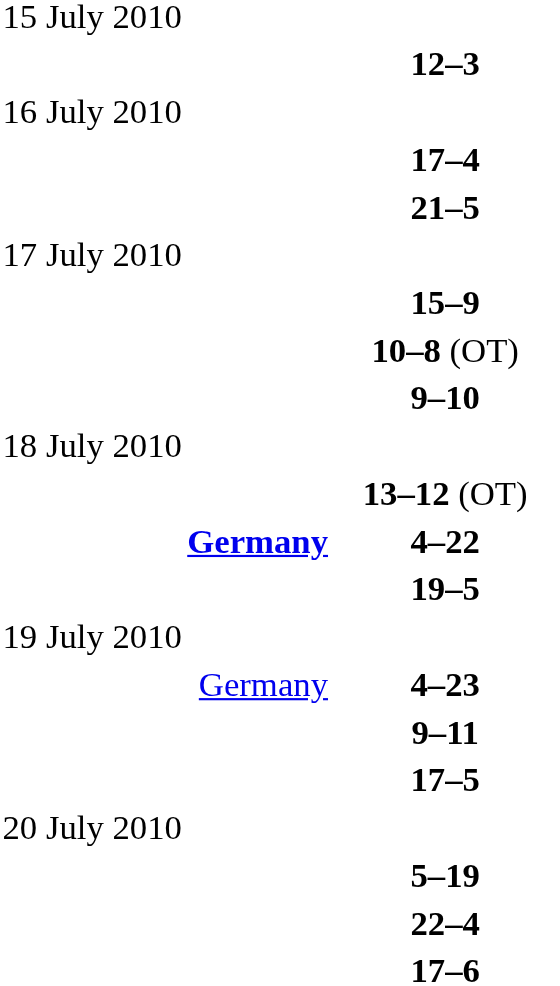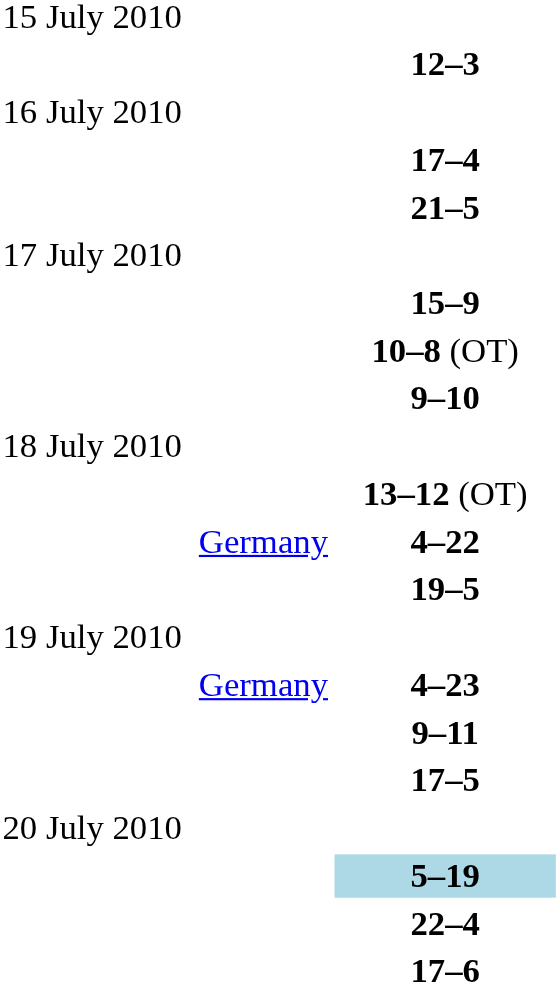(258, 541) bold -> (263, 541) normal
(445, 875) no background -> (445, 875) lightblue background
